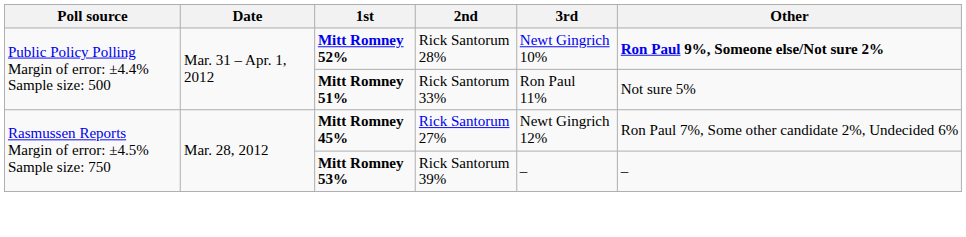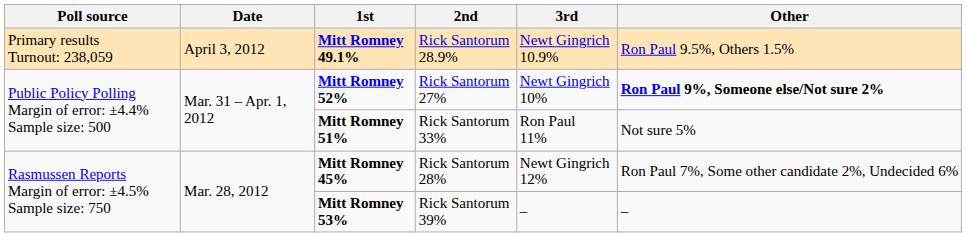+ row: (361, 48)
(464, 48) Rick Santorum 28% -> (464, 89) Rick Santorum 27%
(464, 130) Rick Santorum 27% -> (464, 171) Rick Santorum 28%
